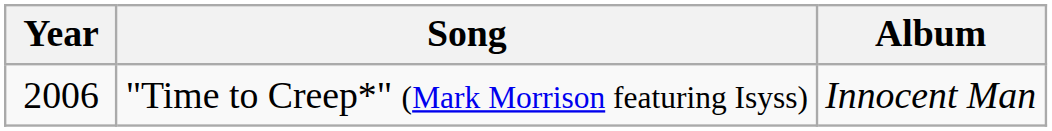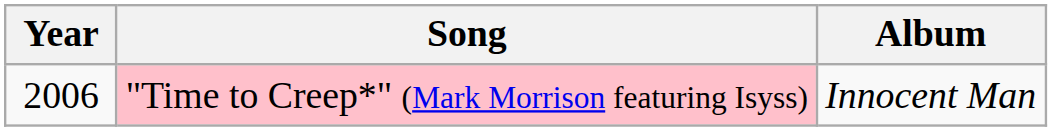(467, 94) no background -> (467, 94) pink background
